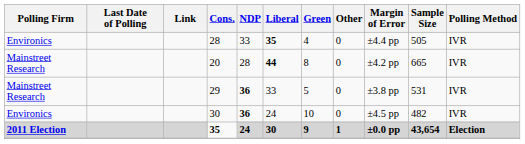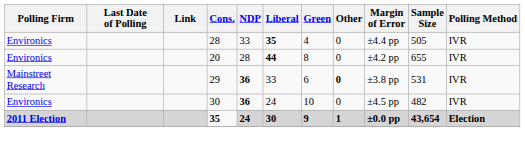(29, 63) Mainstreet Research -> (29, 57) Environics
(419, 63) 665 -> (419, 57) 655
(306, 91) 5 -> (306, 79) 6
(338, 91) normal -> (338, 79) bold
